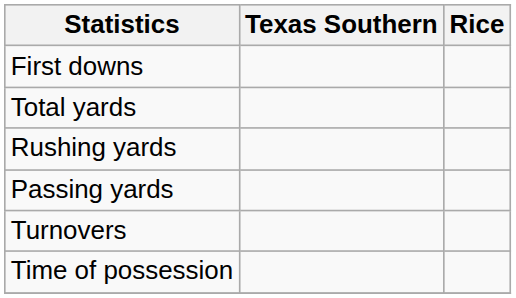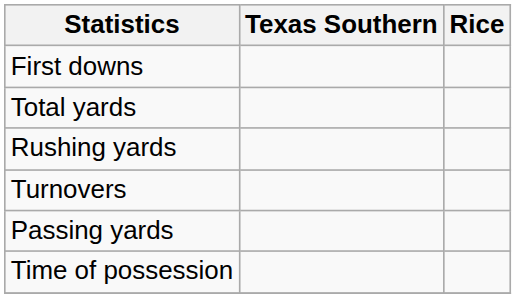rows swapped: (92, 189) <-> (69, 230)
